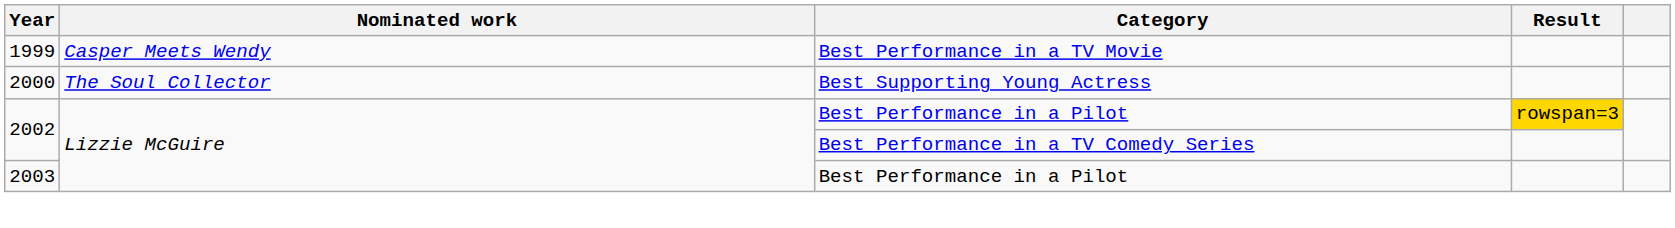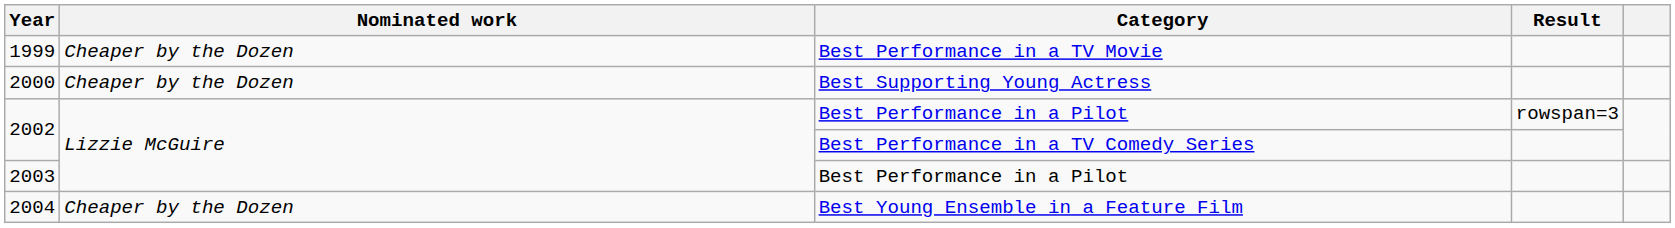(167, 51) Casper Meets Wendy -> (179, 51) Cheaper by the Dozen
(167, 83) The Soul Collector -> (179, 83) Cheaper by the Dozen
(1567, 114) gold background -> (1567, 114) no background
+ row: (32, 207)
